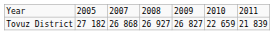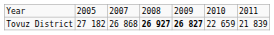(156, 24) normal -> (156, 24) bold
(188, 24) normal -> (188, 24) bold
